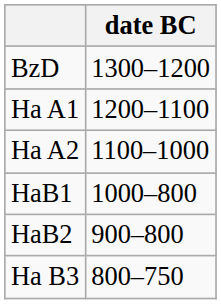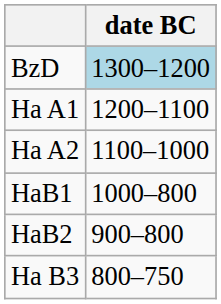(151, 67) no background -> (151, 67) lightblue background
